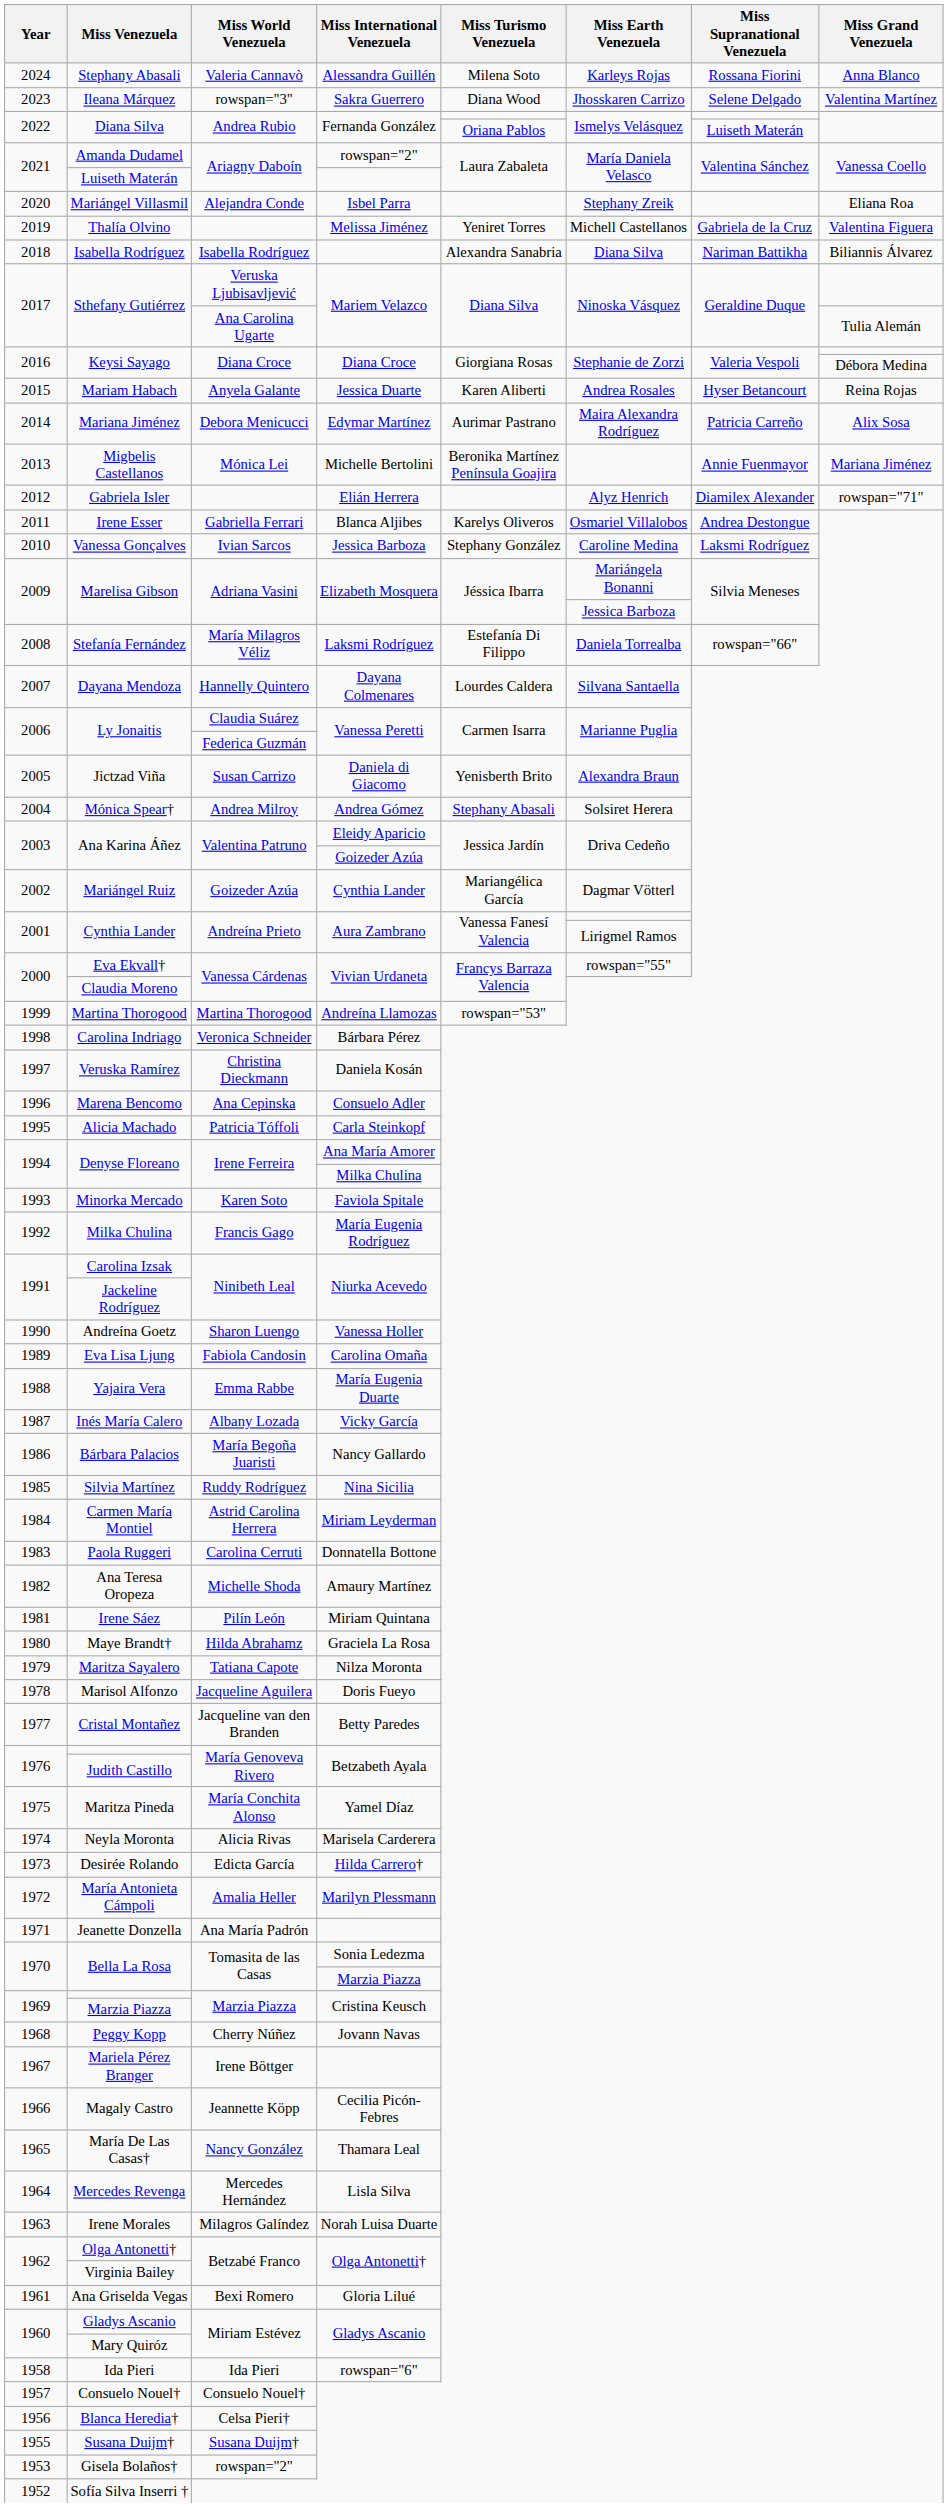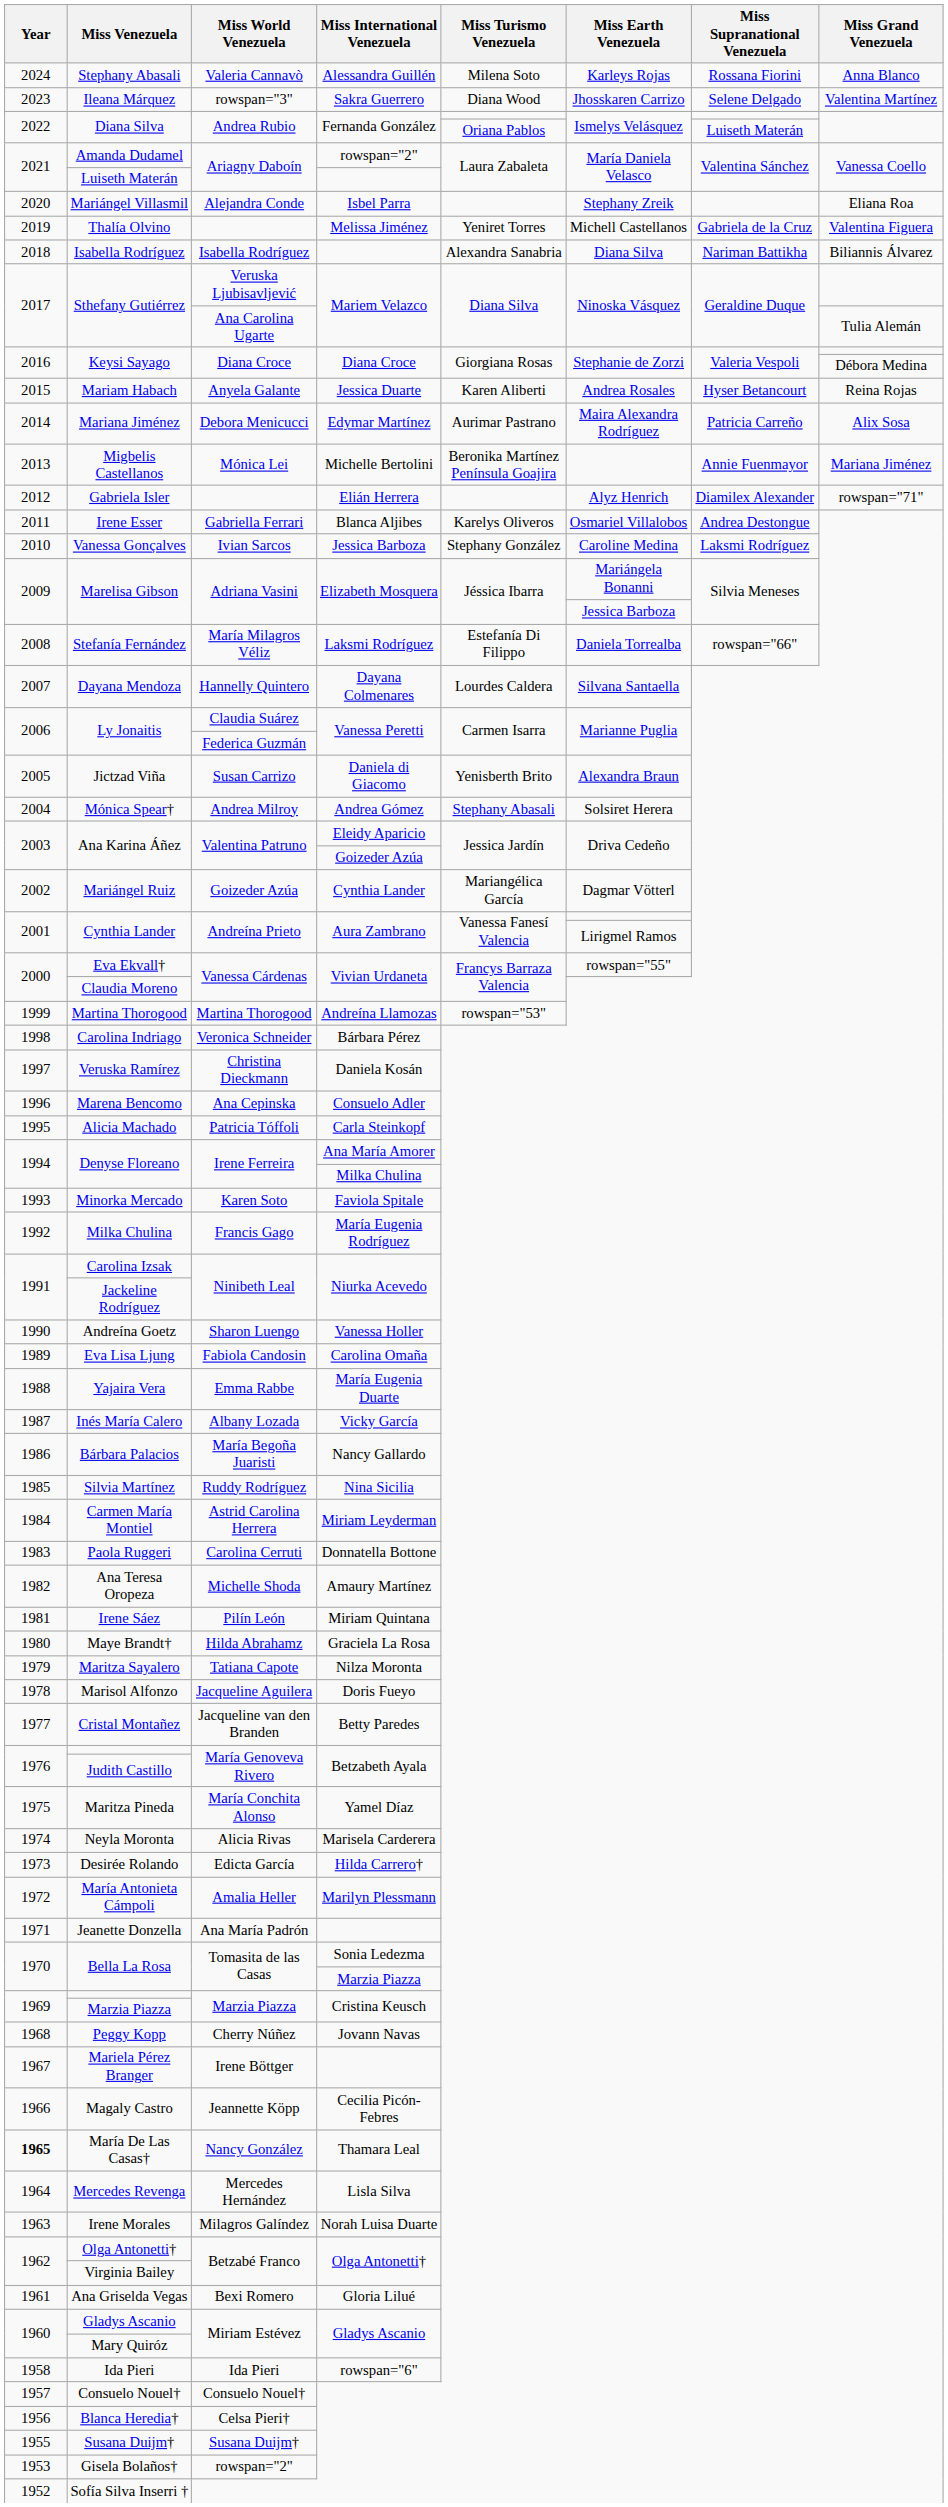(36, 2149) normal -> (36, 2149) bold
